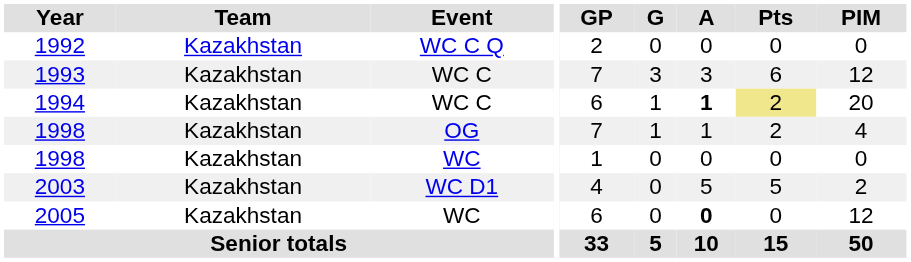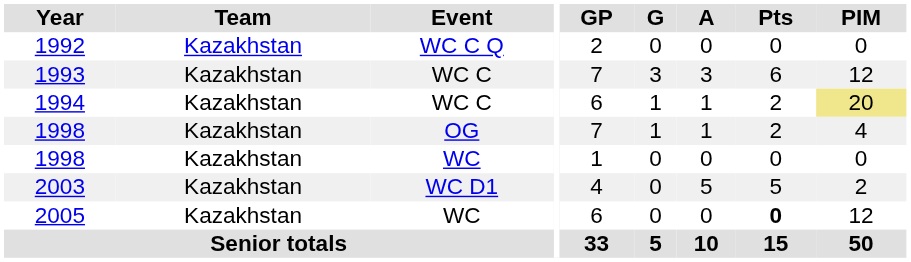(706, 102) bold -> (706, 102) normal
(776, 102) khaki background -> (776, 102) no background
(861, 102) no background -> (861, 102) khaki background
(706, 215) bold -> (706, 215) normal
(776, 215) normal -> (776, 215) bold
